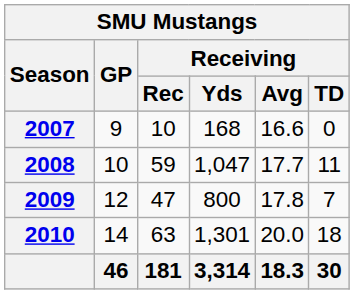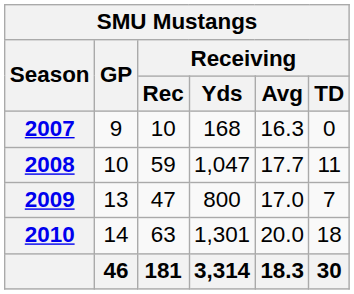(282, 128) 16.6 -> (282, 128) 16.3
(116, 199) 12 -> (116, 199) 13
(282, 199) 17.8 -> (282, 199) 17.0
